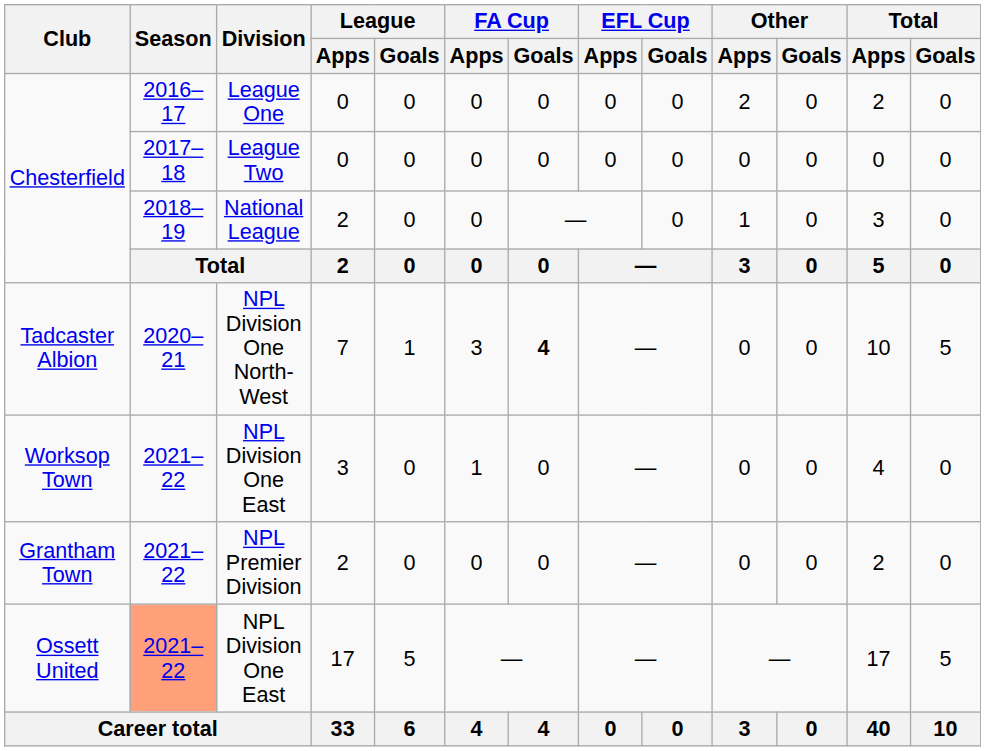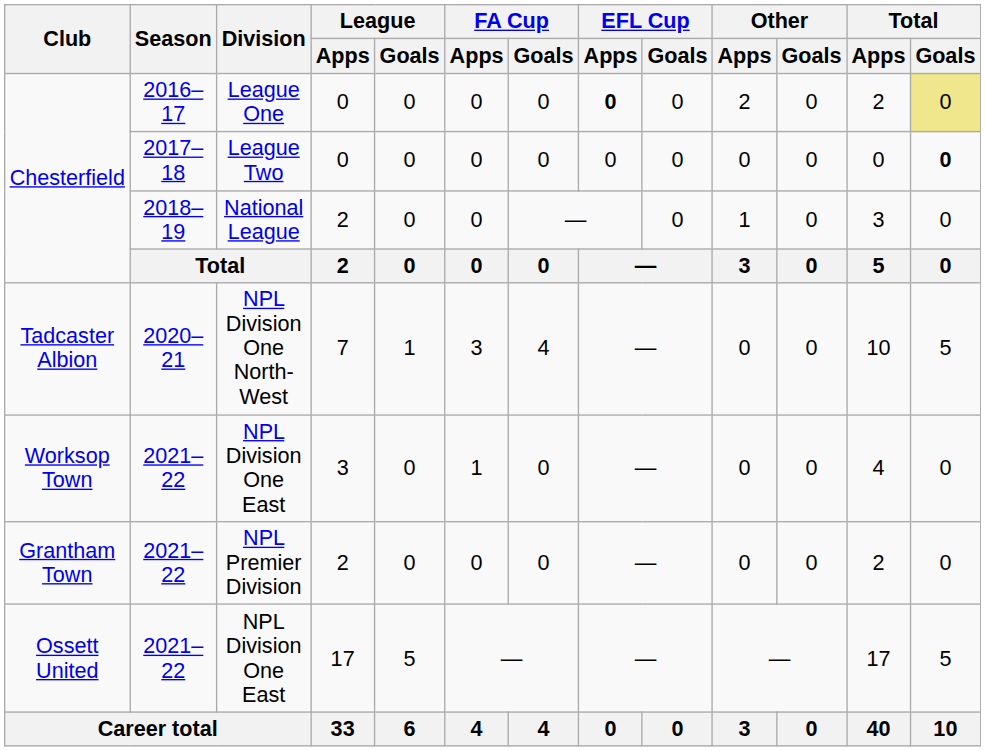(611, 102) normal -> (611, 102) bold
(945, 102) no background -> (945, 102) khaki background
(945, 160) normal -> (945, 160) bold
(544, 348) bold -> (544, 348) normal
(173, 657) lightsalmon background -> (173, 657) no background
